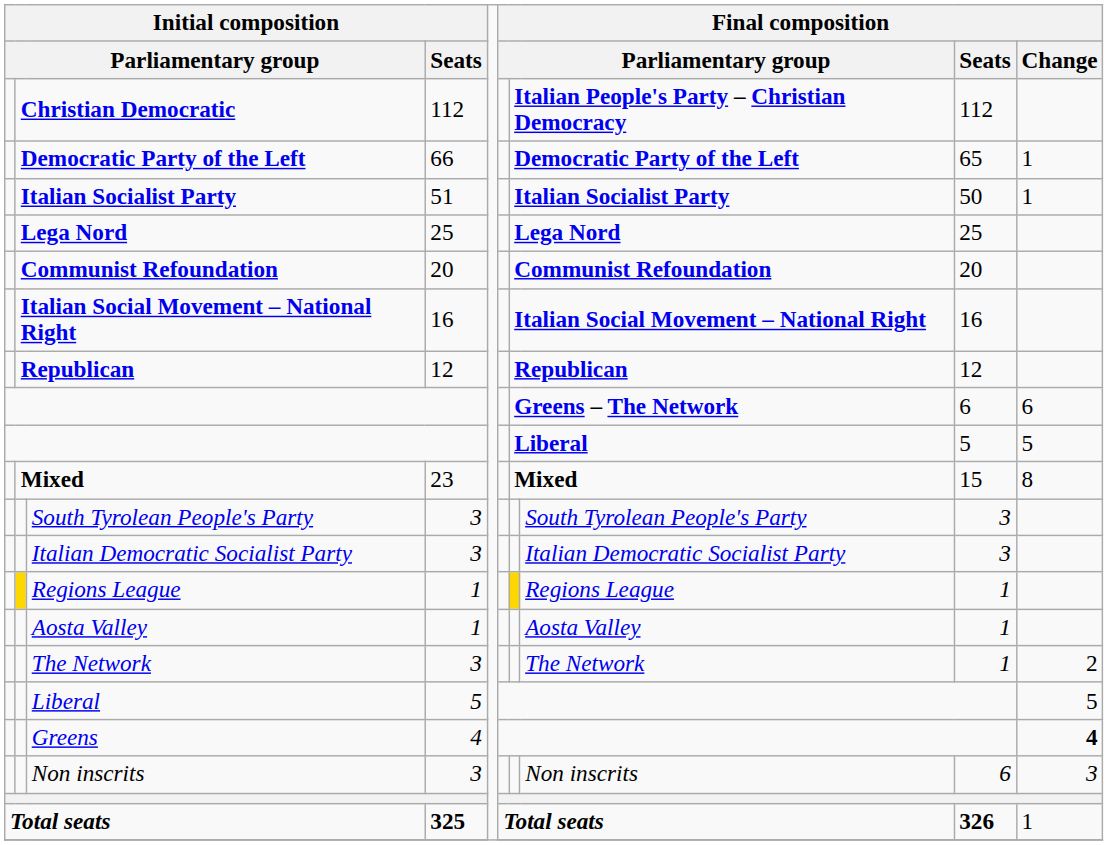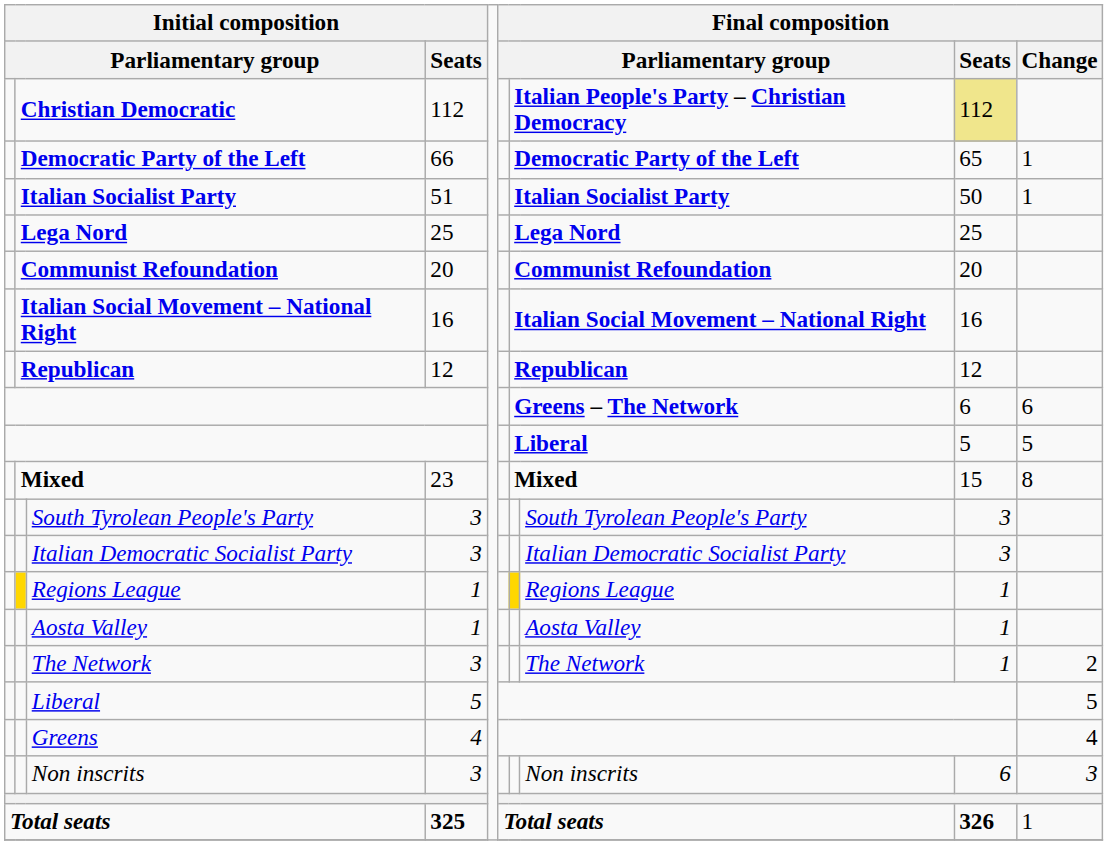(976, 109) no background -> (976, 109) khaki background
(1092, 737) bold -> (1092, 737) normal
